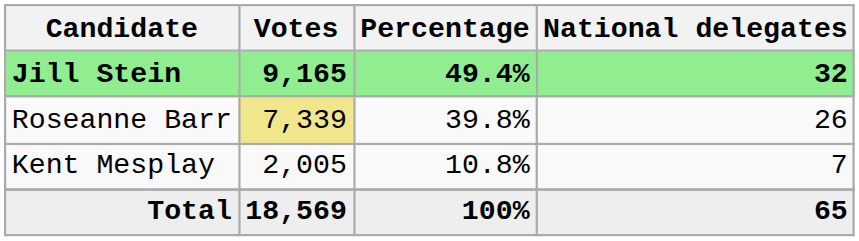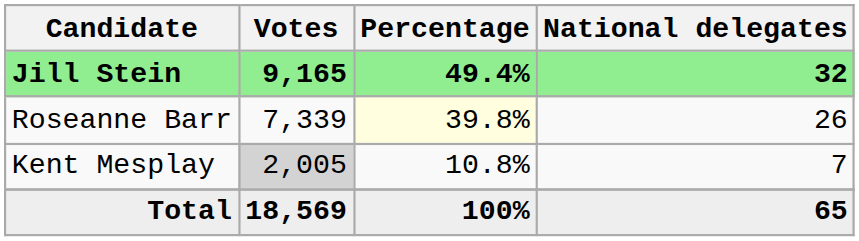(305, 120) khaki background -> (305, 120) no background
(487, 120) no background -> (487, 120) lightyellow background
(305, 166) no background -> (305, 166) lightgrey background
